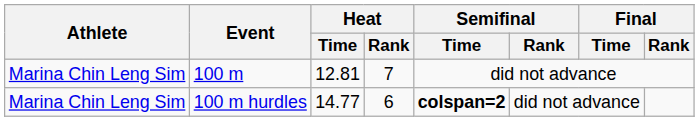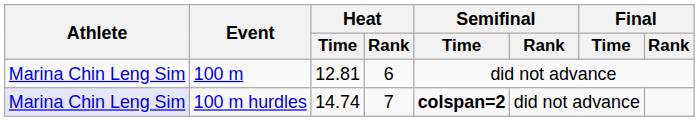(389, 74) 7 -> (389, 74) 6
(97, 102) no background -> (97, 102) lavender background
(338, 102) 14.77 -> (338, 102) 14.74
(389, 102) 6 -> (389, 102) 7
